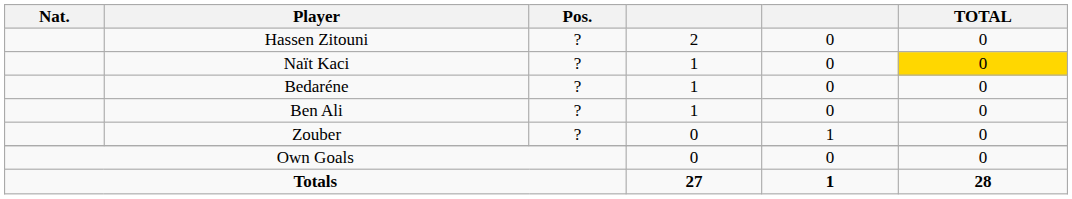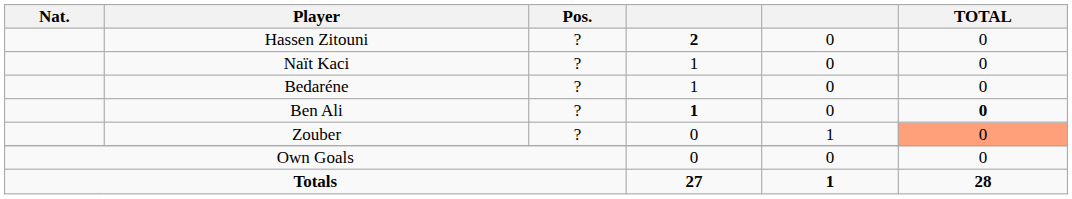(694, 40) normal -> (694, 40) bold
(983, 63) gold background -> (983, 63) no background
(694, 110) normal -> (694, 110) bold
(983, 110) normal -> (983, 110) bold
(983, 134) no background -> (983, 134) lightsalmon background
